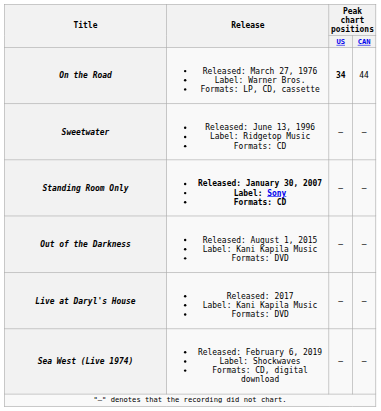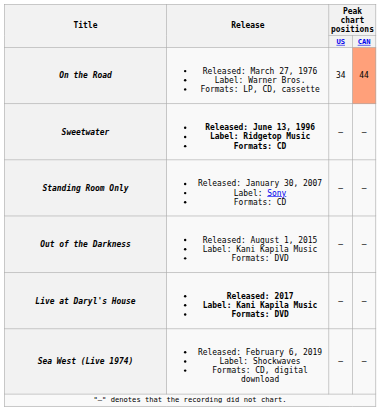(341, 76) bold -> (341, 76) normal
(364, 76) no background -> (364, 76) lightsalmon background
(248, 136) normal -> (248, 136) bold
(248, 193) bold -> (248, 193) normal
(248, 305) normal -> (248, 305) bold
